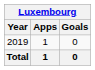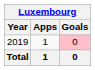(75, 42) no background -> (75, 42) pink background
